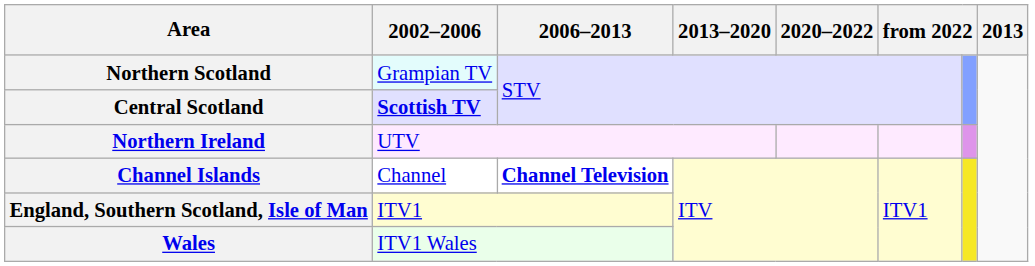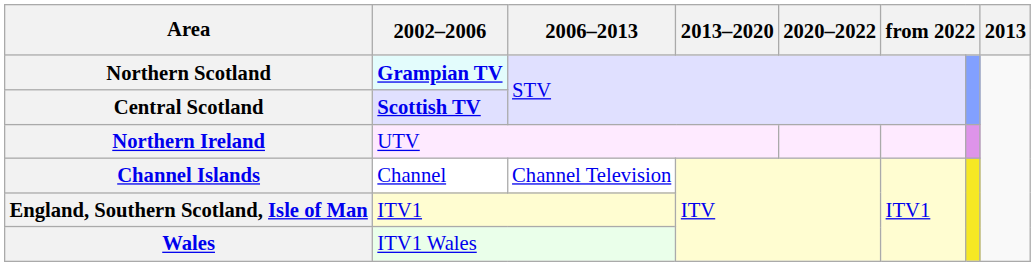(435, 72) normal -> (440, 72) bold
(585, 175) bold -> (592, 175) normal
